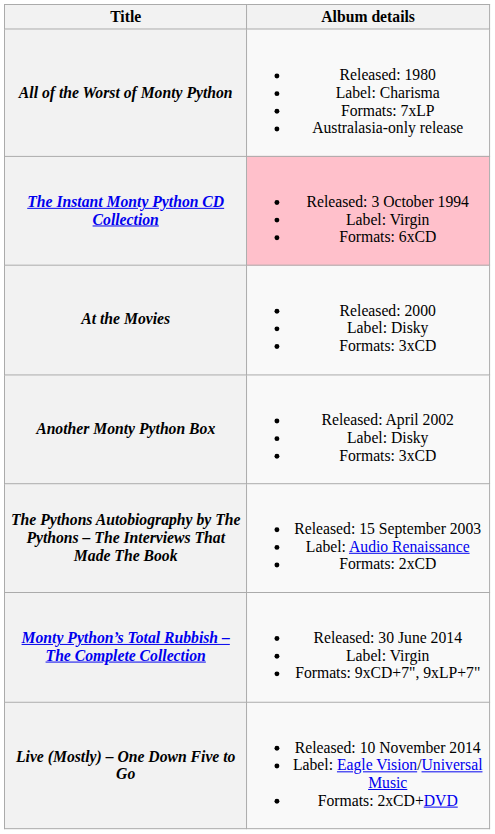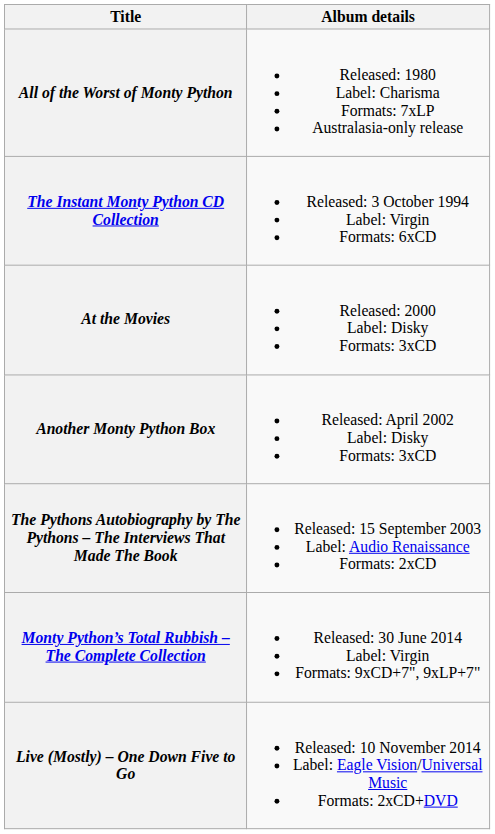(368, 220) pink background -> (368, 220) no background
